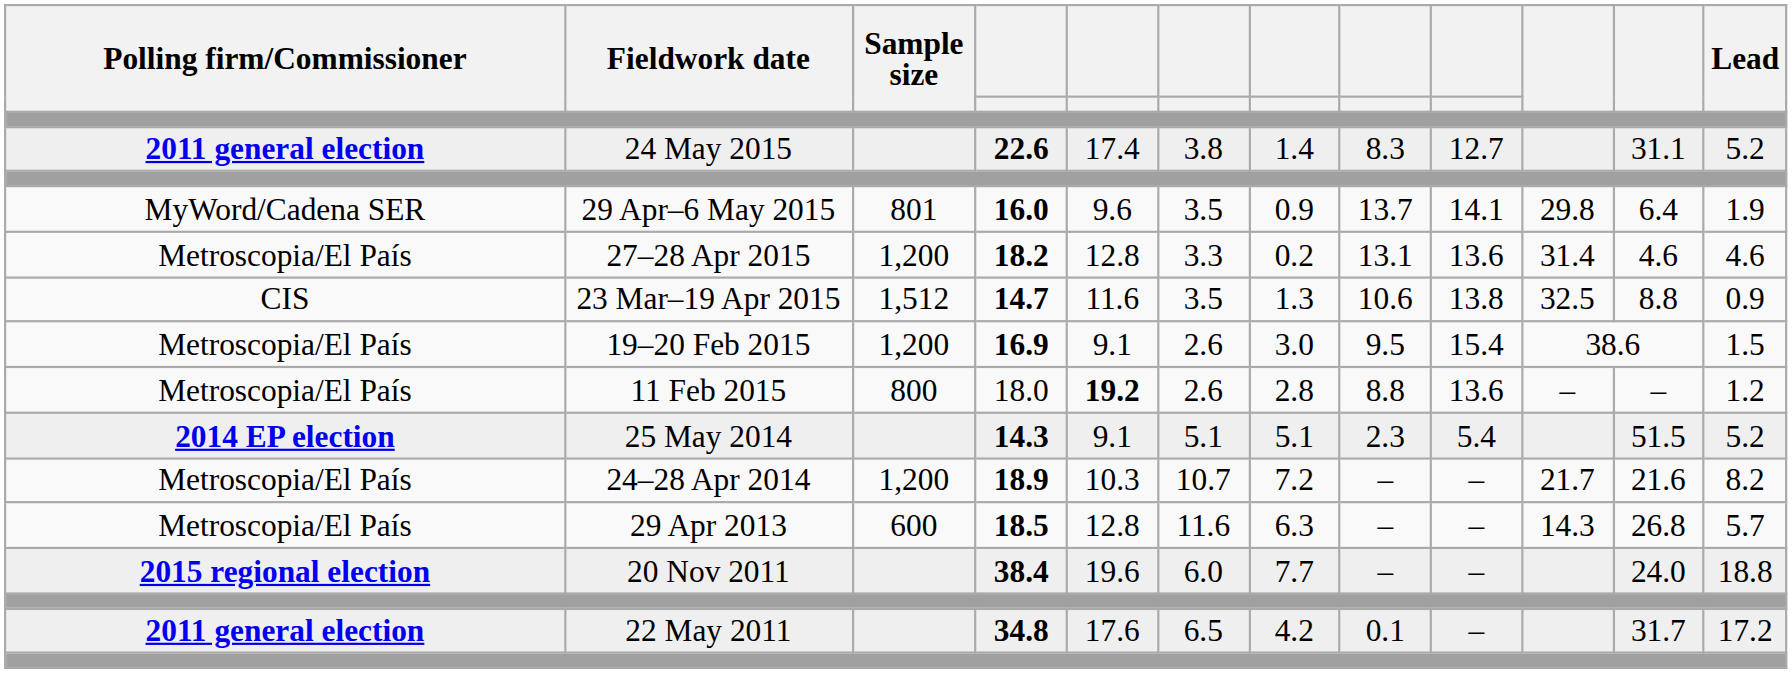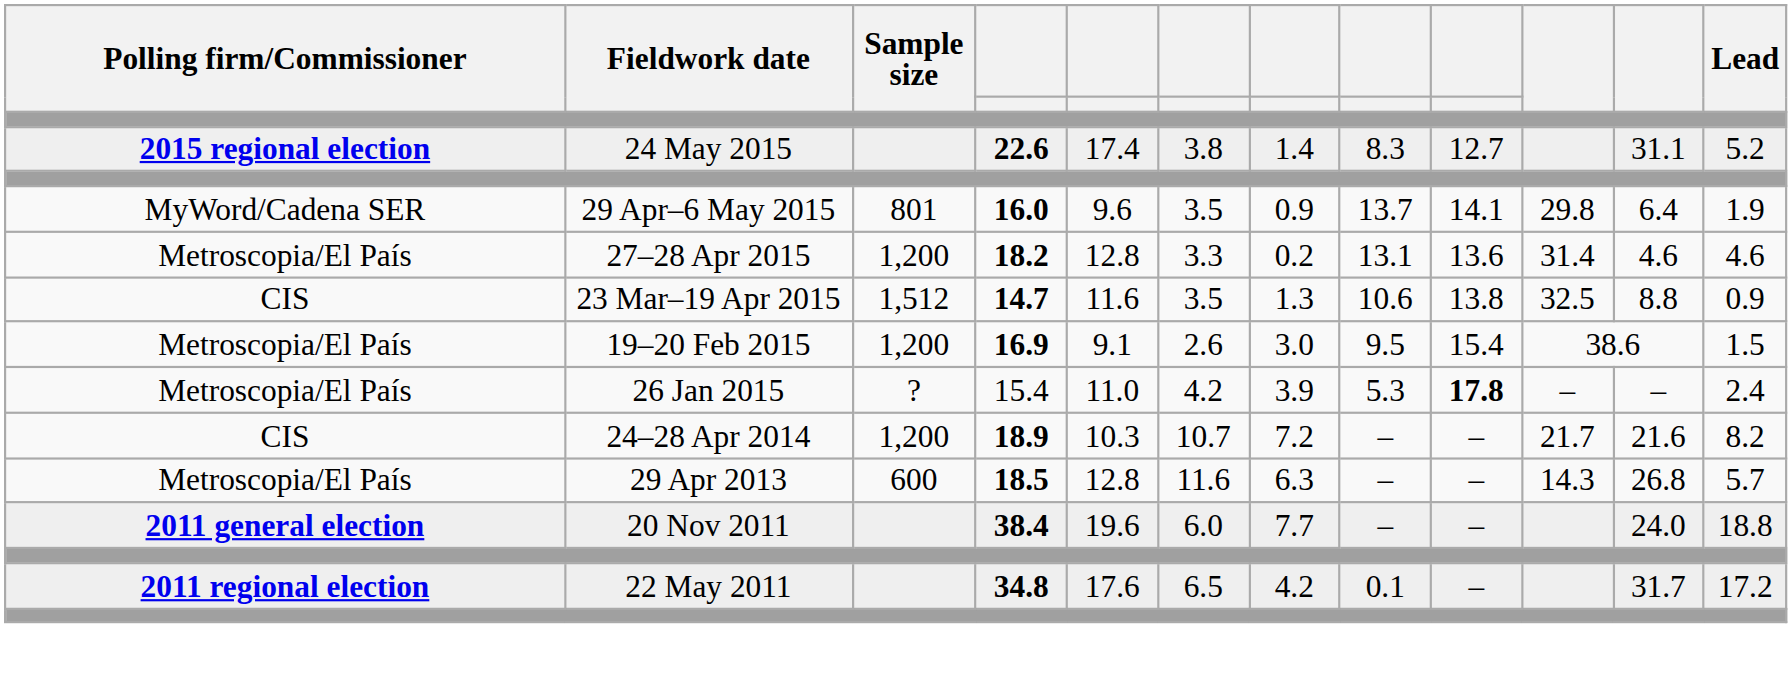(285, 149) 2011 general election -> (285, 149) 2015 regional election
- row: (708, 390)
+ row: (708, 390)
- row: (708, 435)
(285, 480) Metroscopia/El País -> (285, 435) CIS
(285, 571) 2015 regional election -> (285, 526) 2011 general election
(285, 631) 2011 general election -> (285, 586) 2011 regional election
